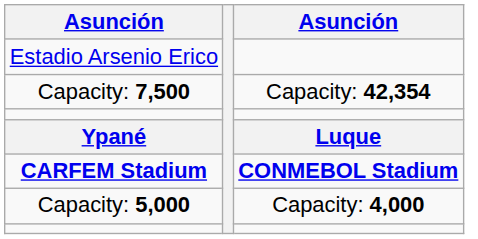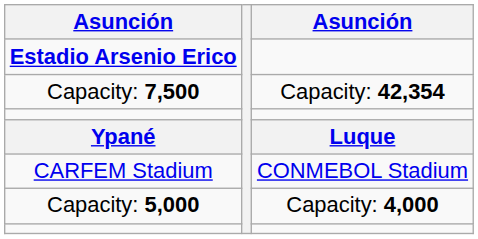(114, 56) normal -> (123, 56) bold
(114, 171) bold -> (123, 171) normal
(348, 171) bold -> (362, 171) normal
